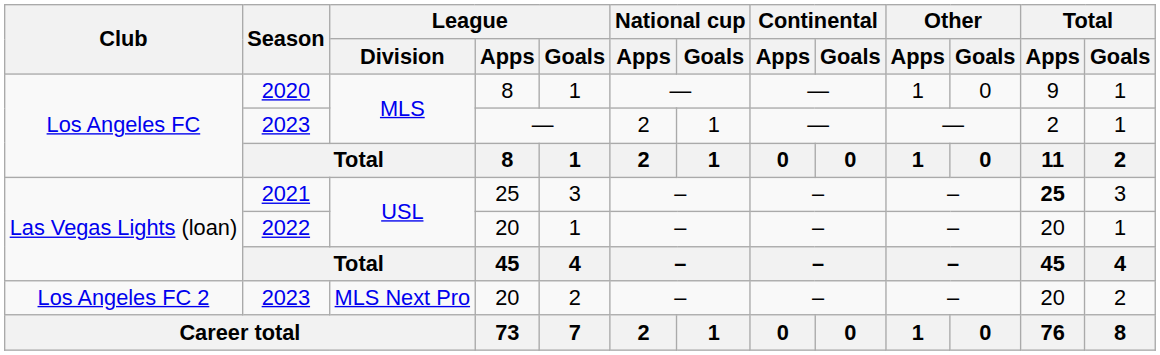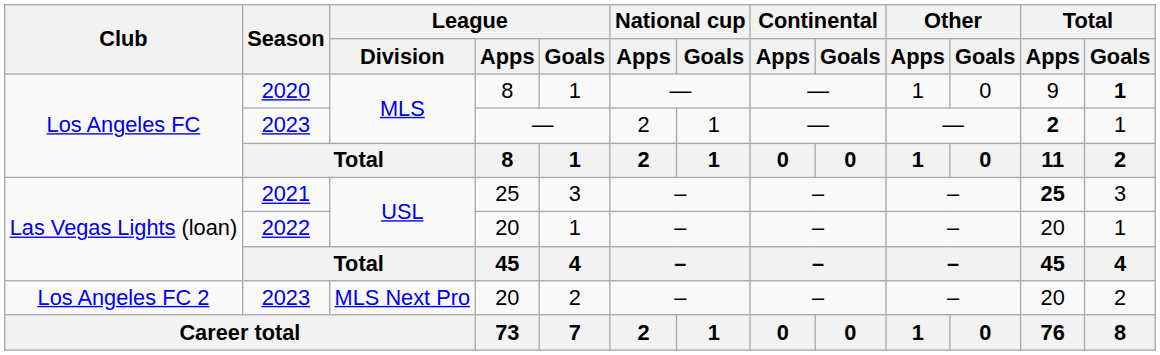(1120, 90) normal -> (1120, 90) bold
(1053, 125) normal -> (1053, 125) bold
